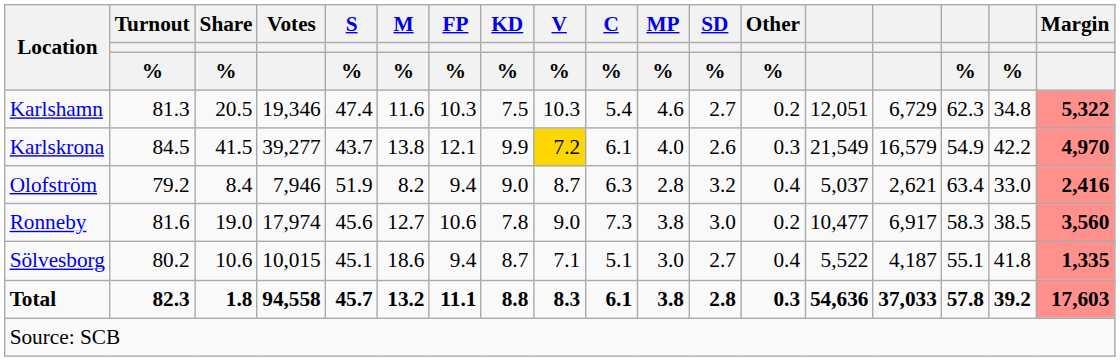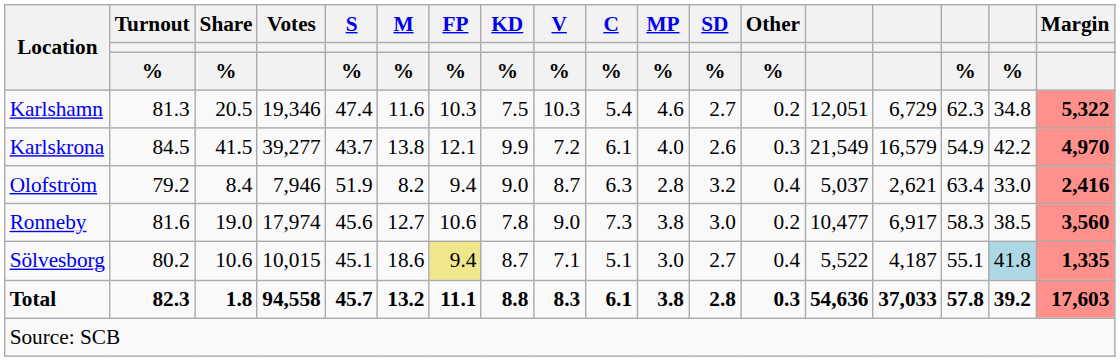(567, 147) gold background -> (567, 147) no background
(463, 260) no background -> (463, 260) khaki background
(1012, 260) no background -> (1012, 260) lightblue background
